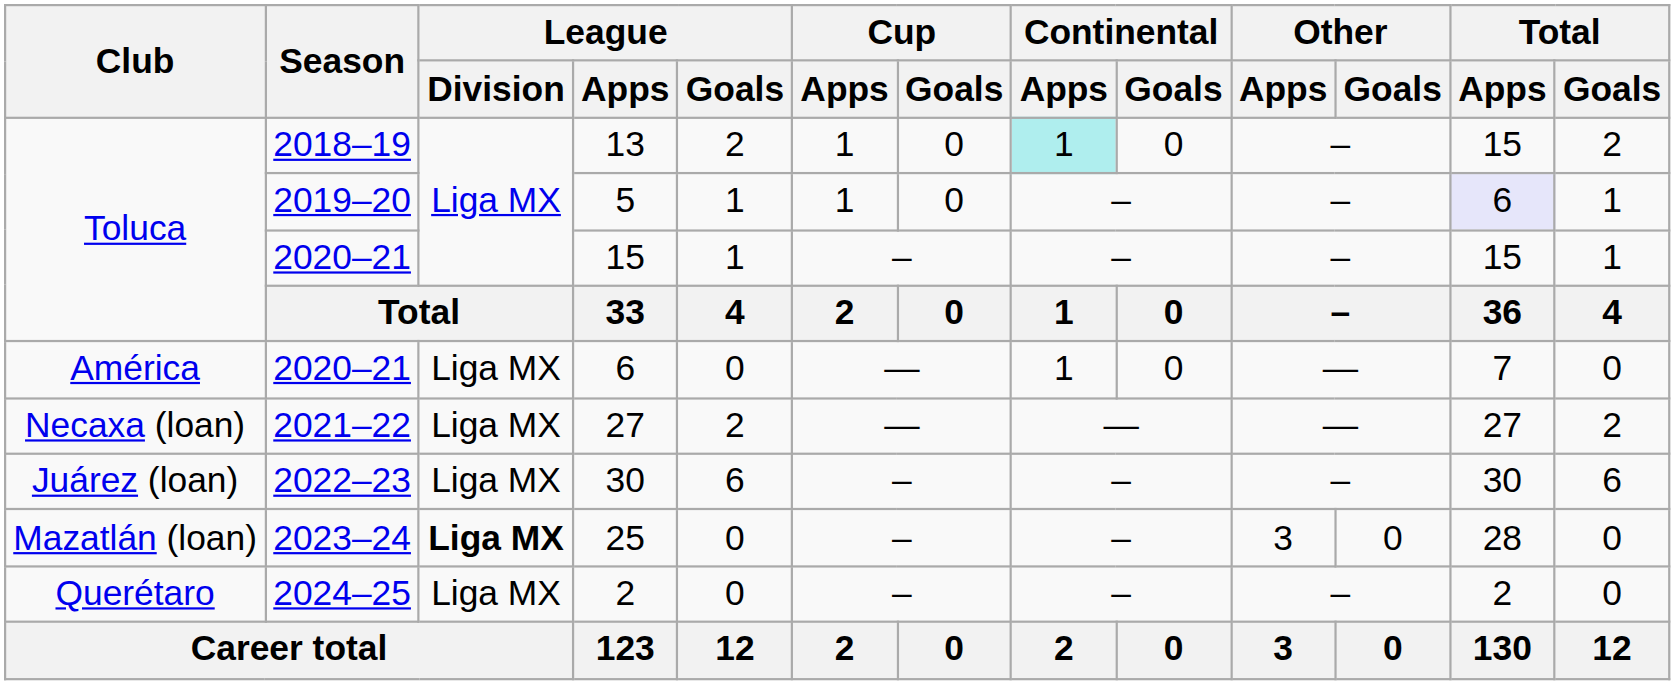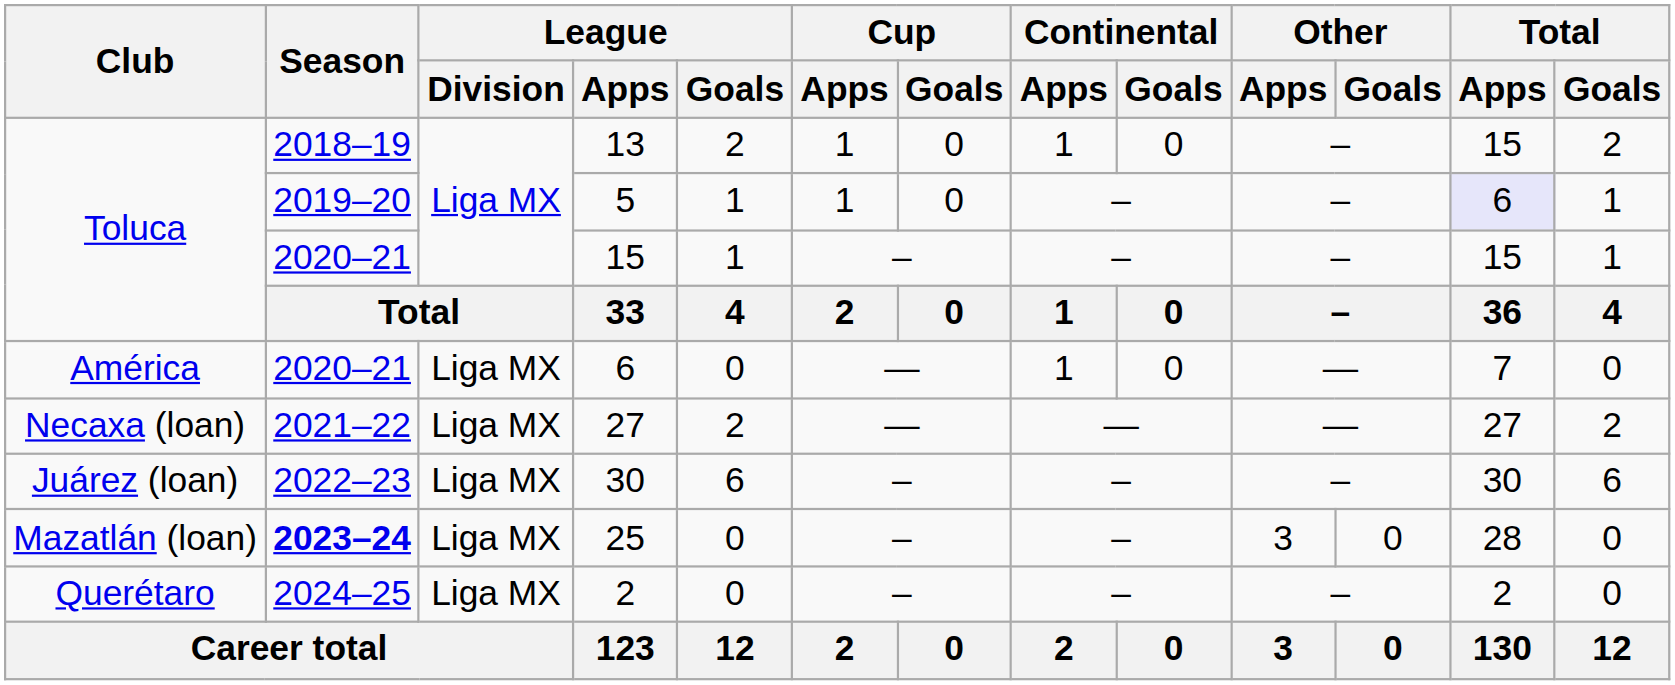(1064, 144) paleturquoise background -> (1064, 144) no background
(342, 537) normal -> (342, 537) bold
(496, 537) bold -> (496, 537) normal
